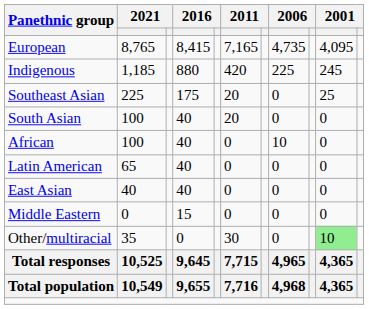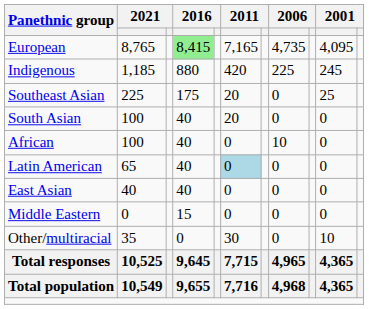(193, 47) no background -> (193, 47) lightgreen background
(228, 166) no background -> (228, 166) lightblue background
(327, 238) lightgreen background -> (327, 238) no background
